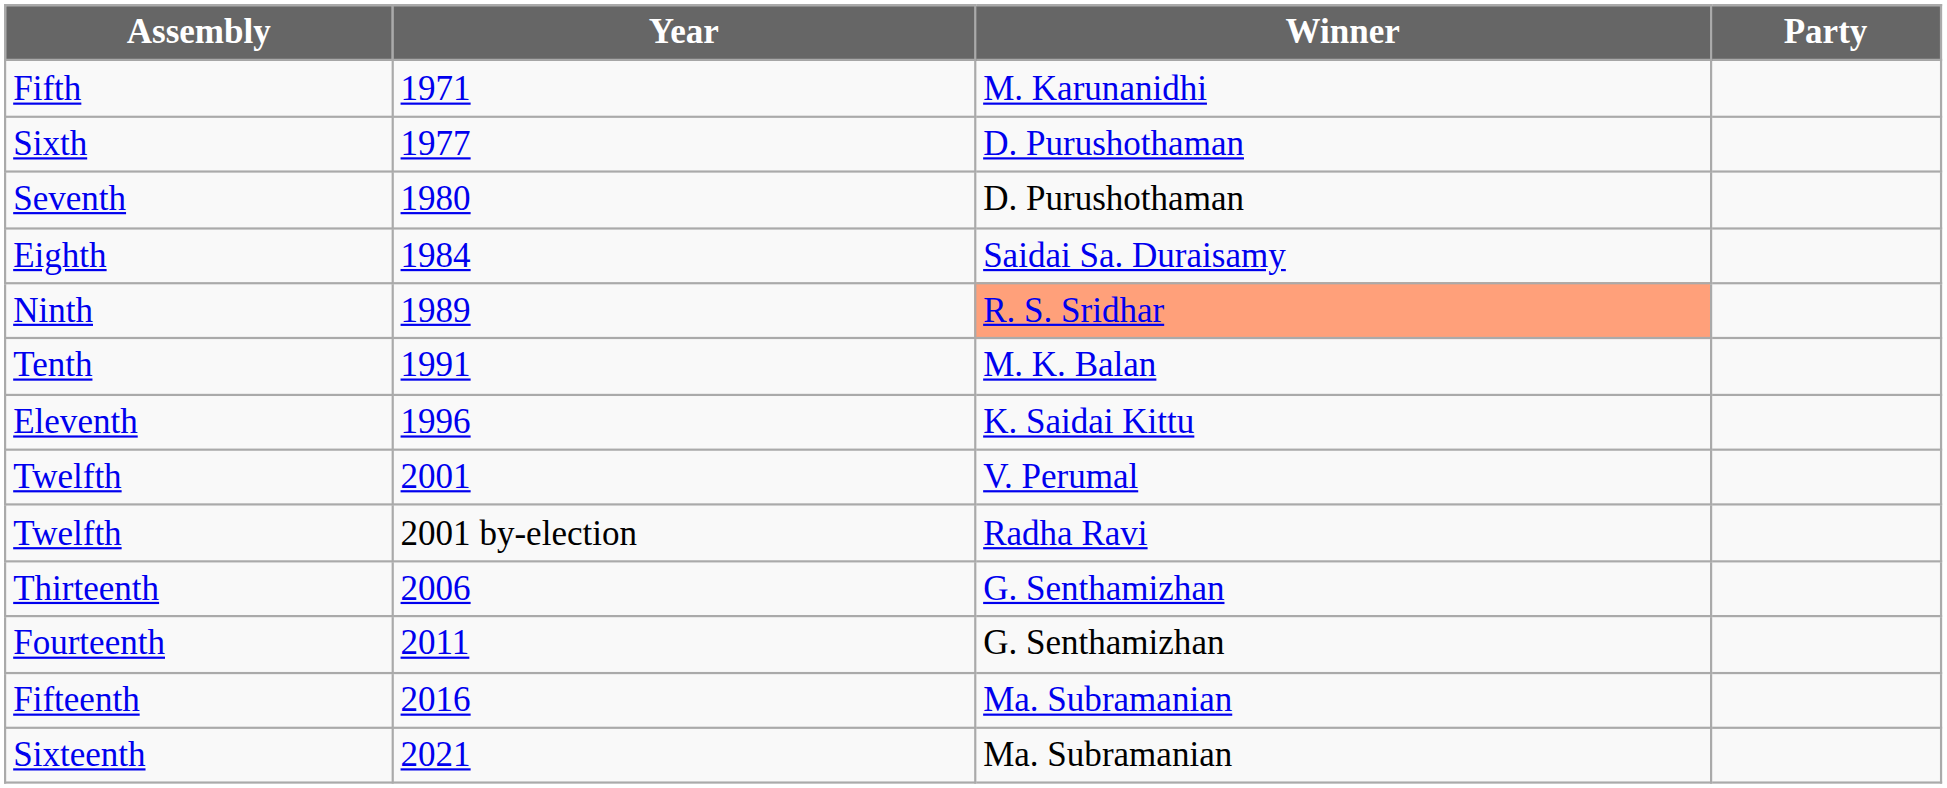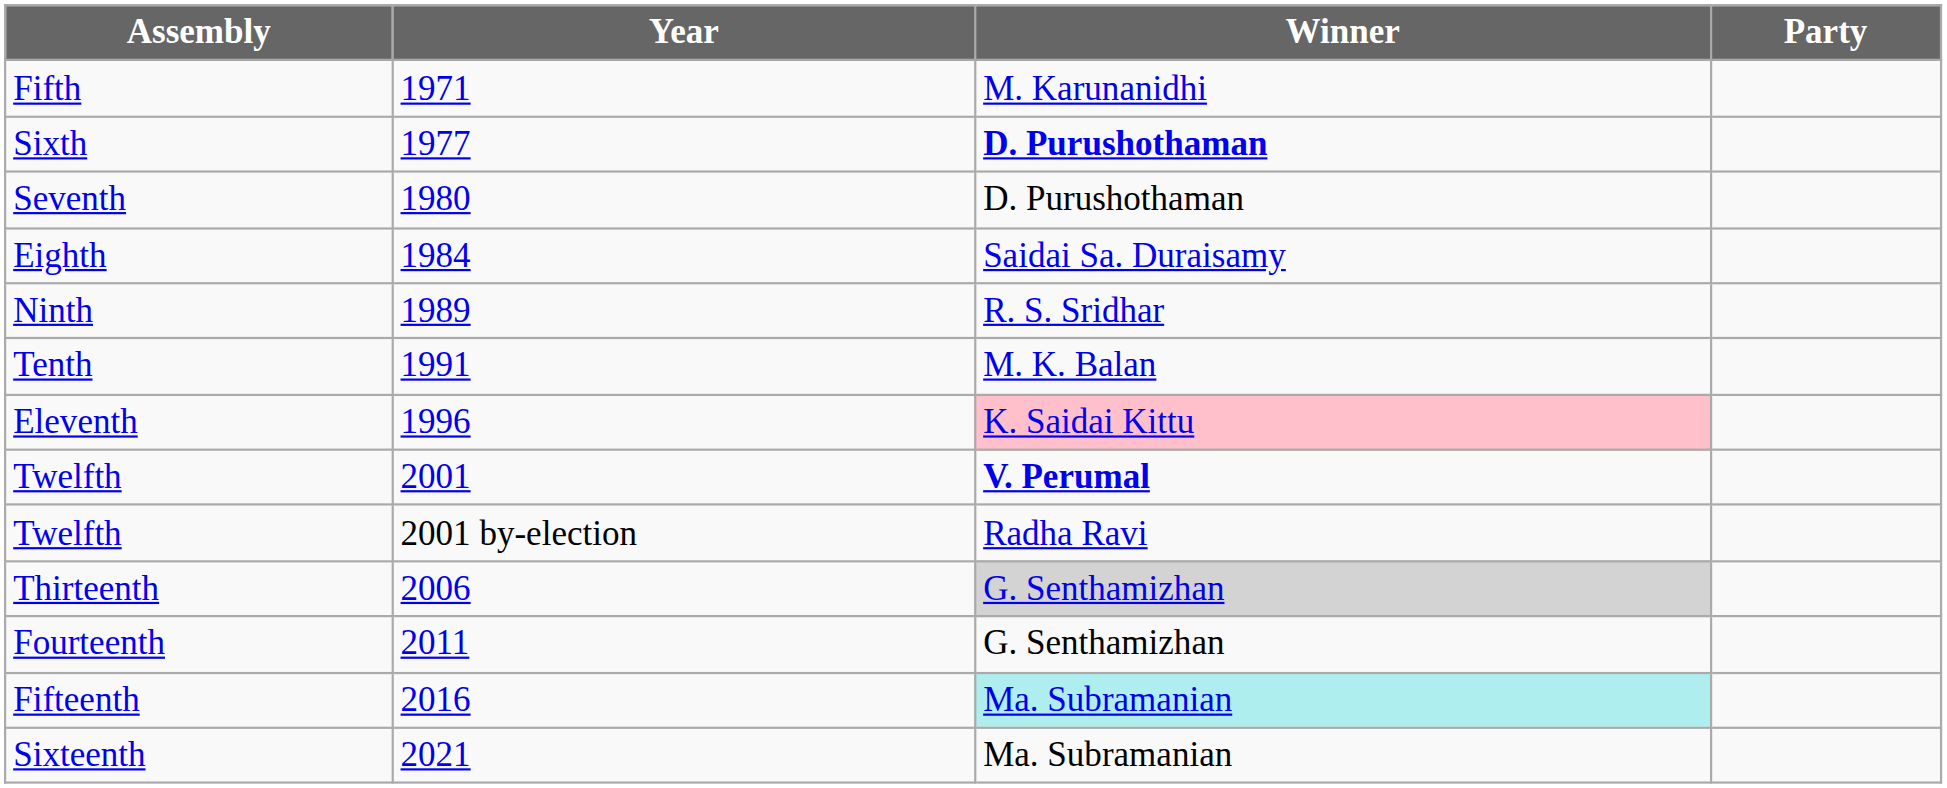(1114, 143) normal -> (1125, 143) bold
(1074, 310) lightsalmon background -> (1074, 310) no background
(1089, 421) no background -> (1089, 421) pink background
(1061, 476) normal -> (1067, 476) bold
(1104, 587) no background -> (1104, 587) lightgrey background
(1108, 699) no background -> (1108, 699) paleturquoise background
